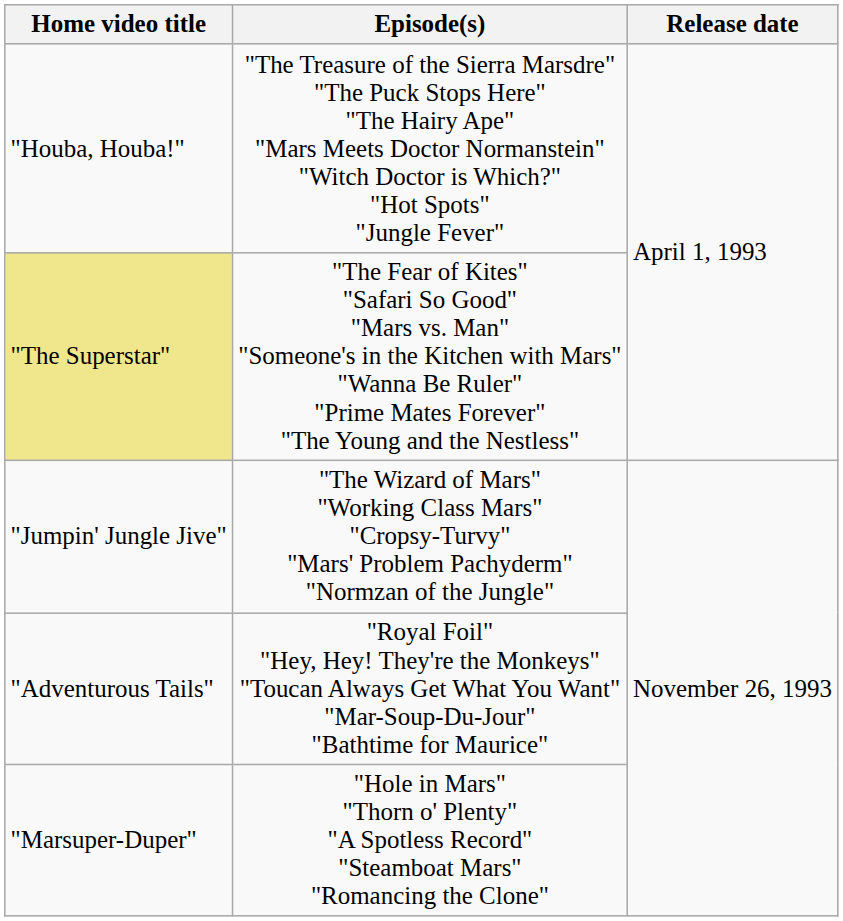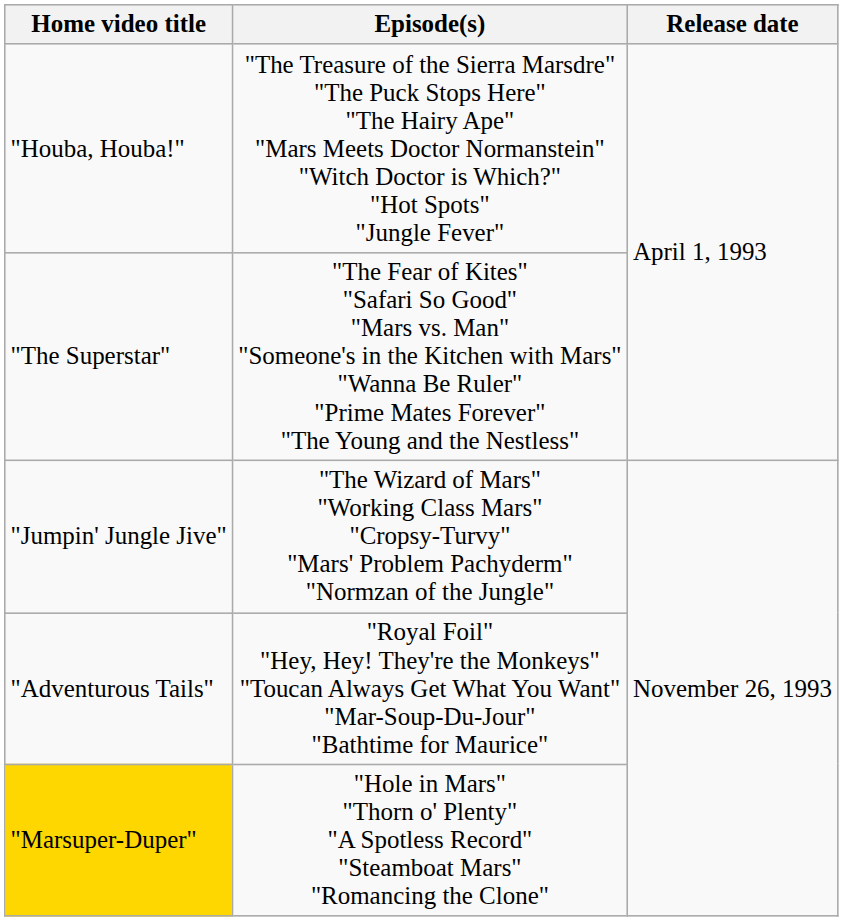(90, 356) khaki background -> (90, 356) no background
(104, 839) no background -> (104, 839) gold background
